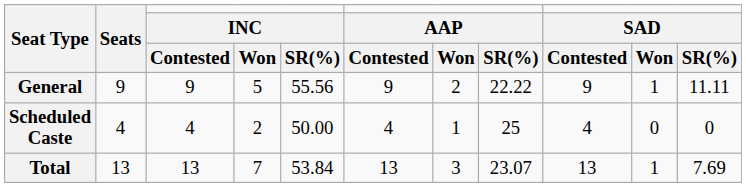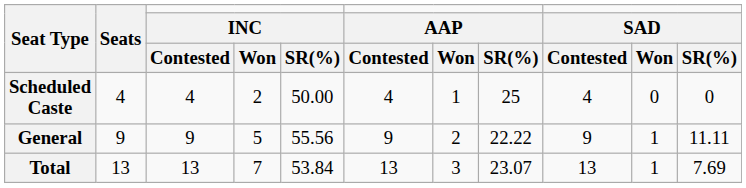rows swapped: (50, 87) <-> (50, 127)
